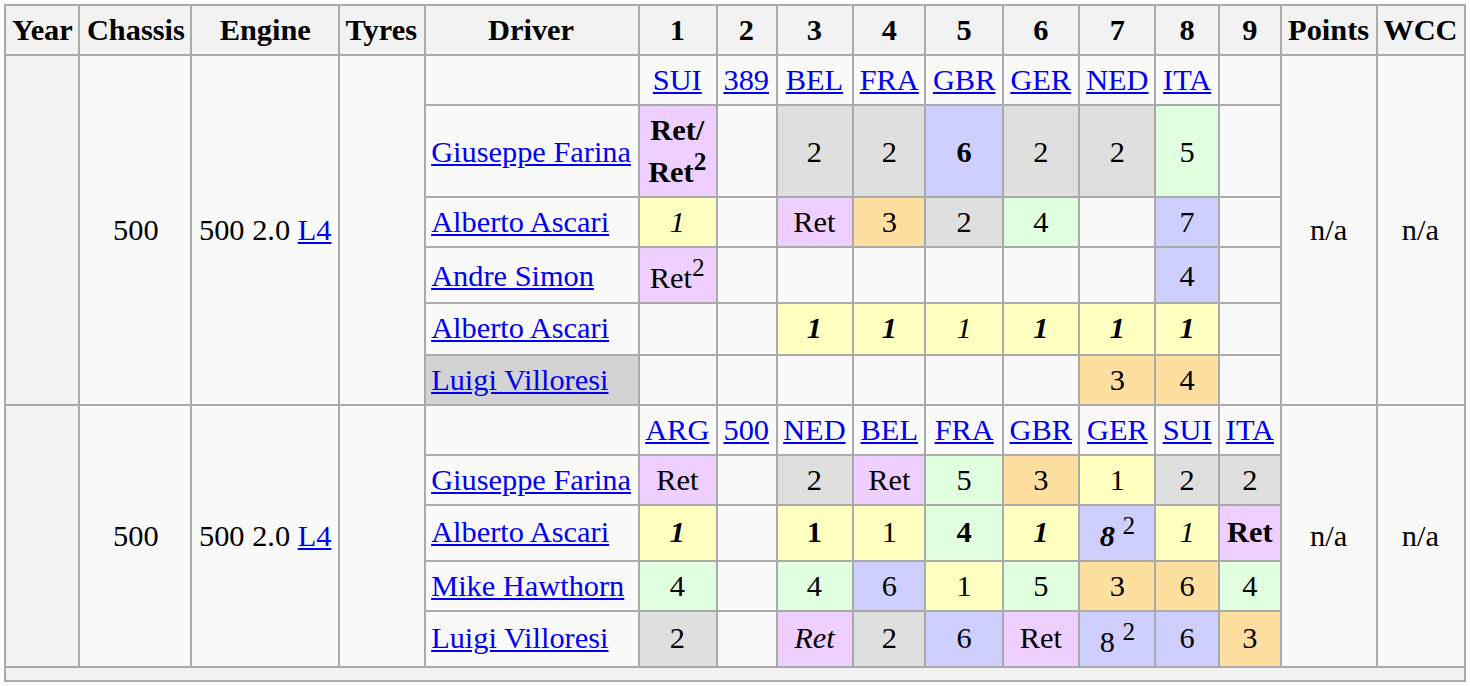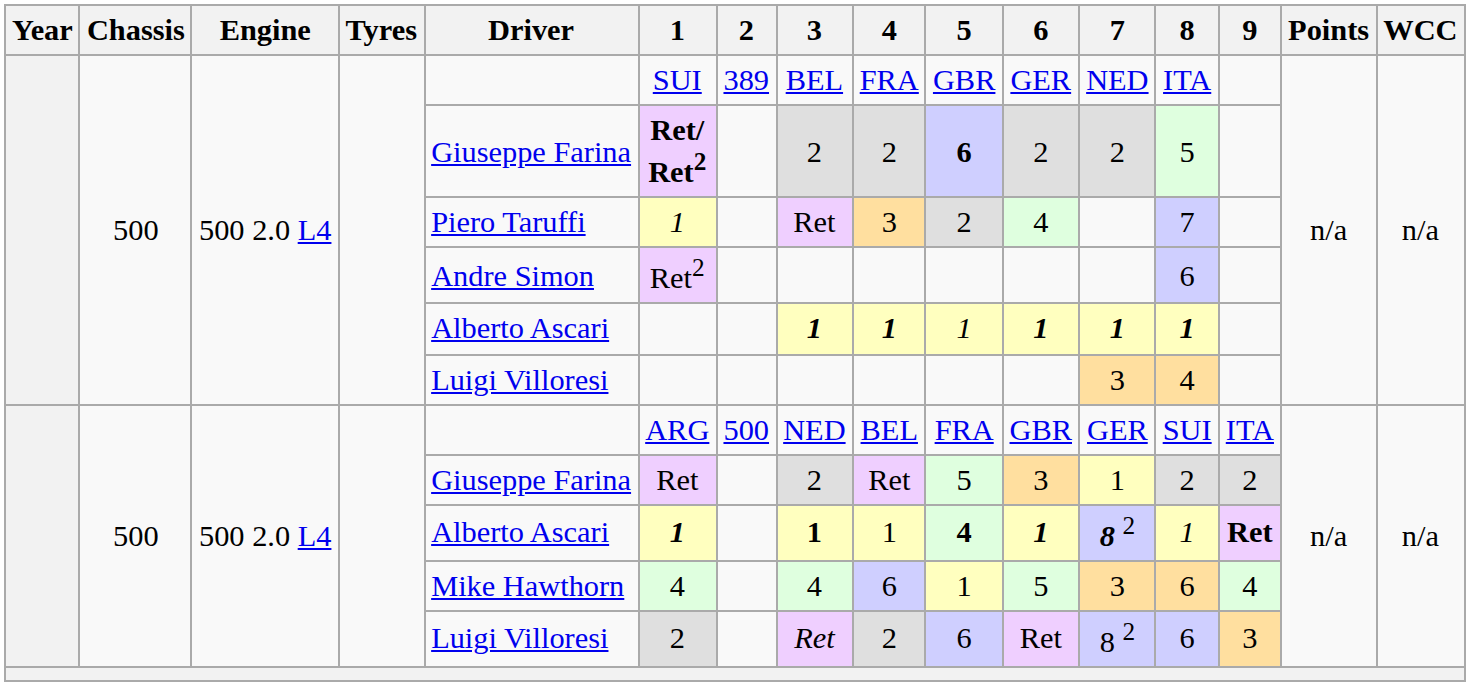(520, 222) Alberto Ascari -> (508, 222) Piero Taruffi
(1187, 275) 4 -> (1187, 275) 6
(520, 378) lightgrey background -> (520, 378) no background
